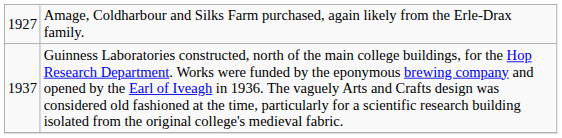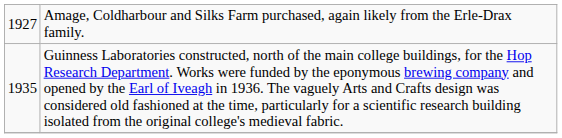(22, 88) 1937 -> (22, 88) 1935
